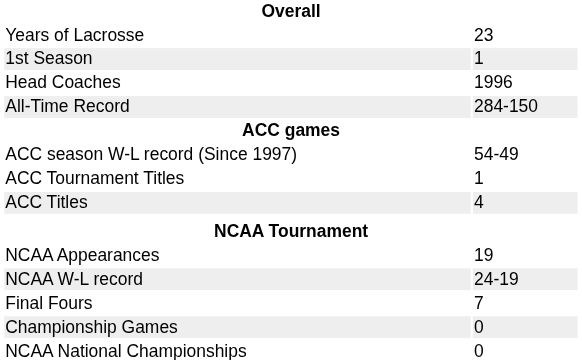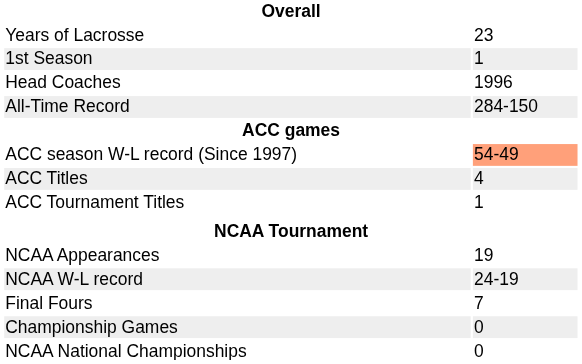(496, 154) no background -> (496, 154) lightsalmon background
rows swapped: (46, 202) <-> (95, 178)
